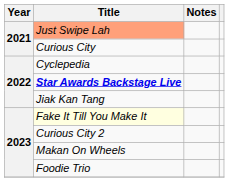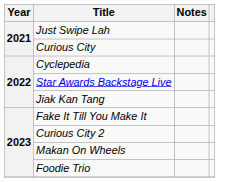(73, 30) lightsalmon background -> (73, 30) no background
(109, 82) bold -> (104, 82) normal
(91, 116) lightyellow background -> (91, 116) no background
